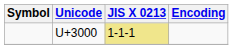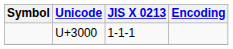(121, 33) khaki background -> (121, 33) no background
